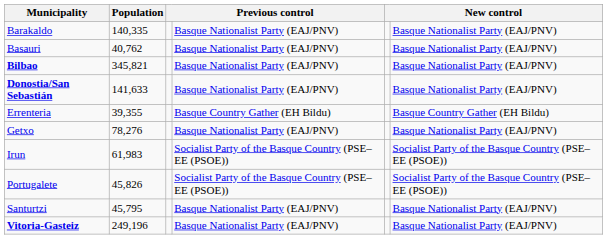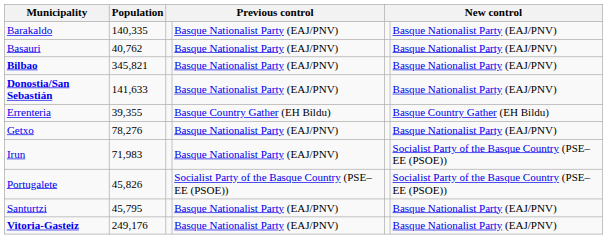(127, 154) 61,983 -> (127, 154) 71,983
(273, 154) Socialist Party of the Basque Country (PSE–EE (PSOE)) -> (256, 154) Basque Nationalist Party (EAJ/PNV)
(130, 225) 249,196 -> (130, 225) 249,176
